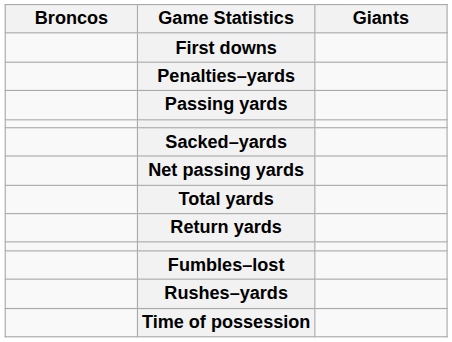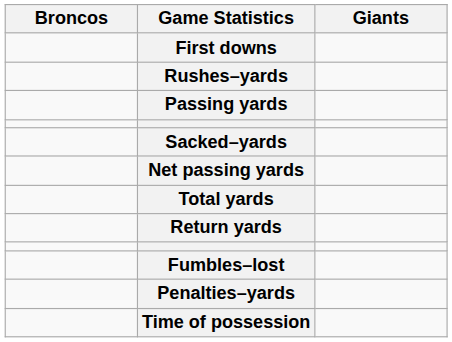rows swapped: (71, 294) <-> (71, 76)
